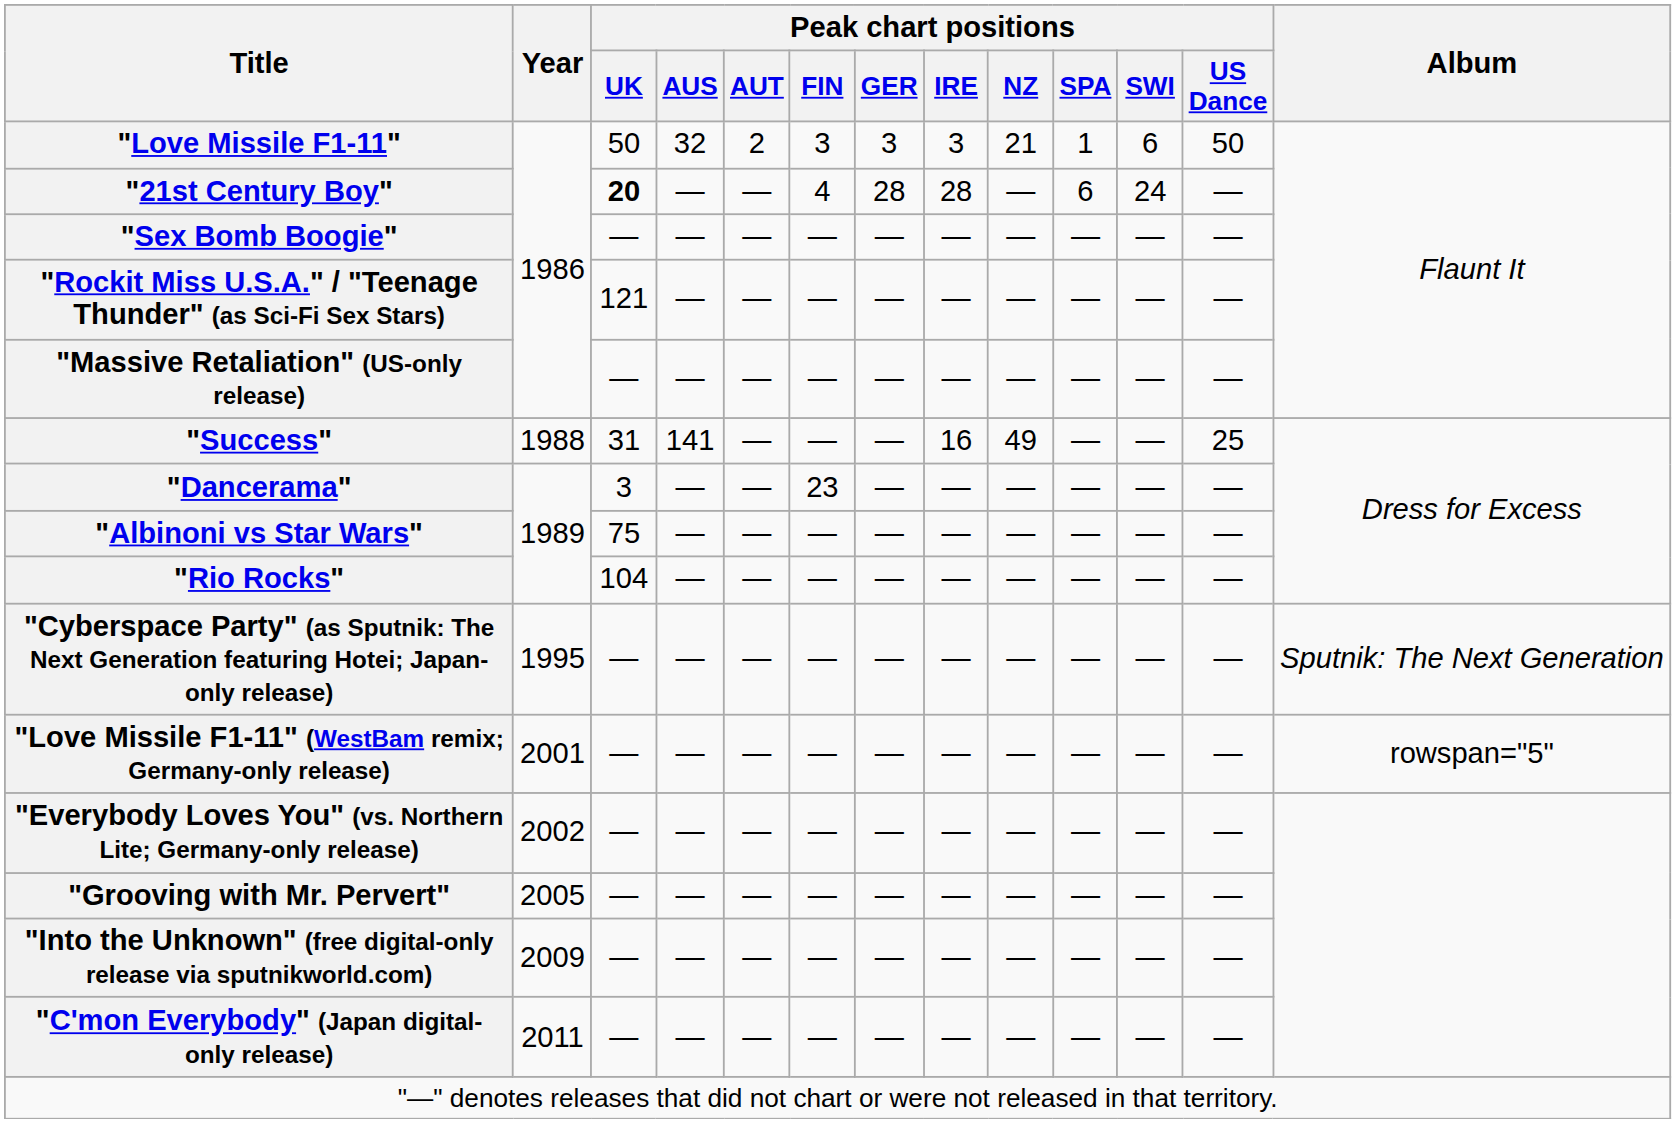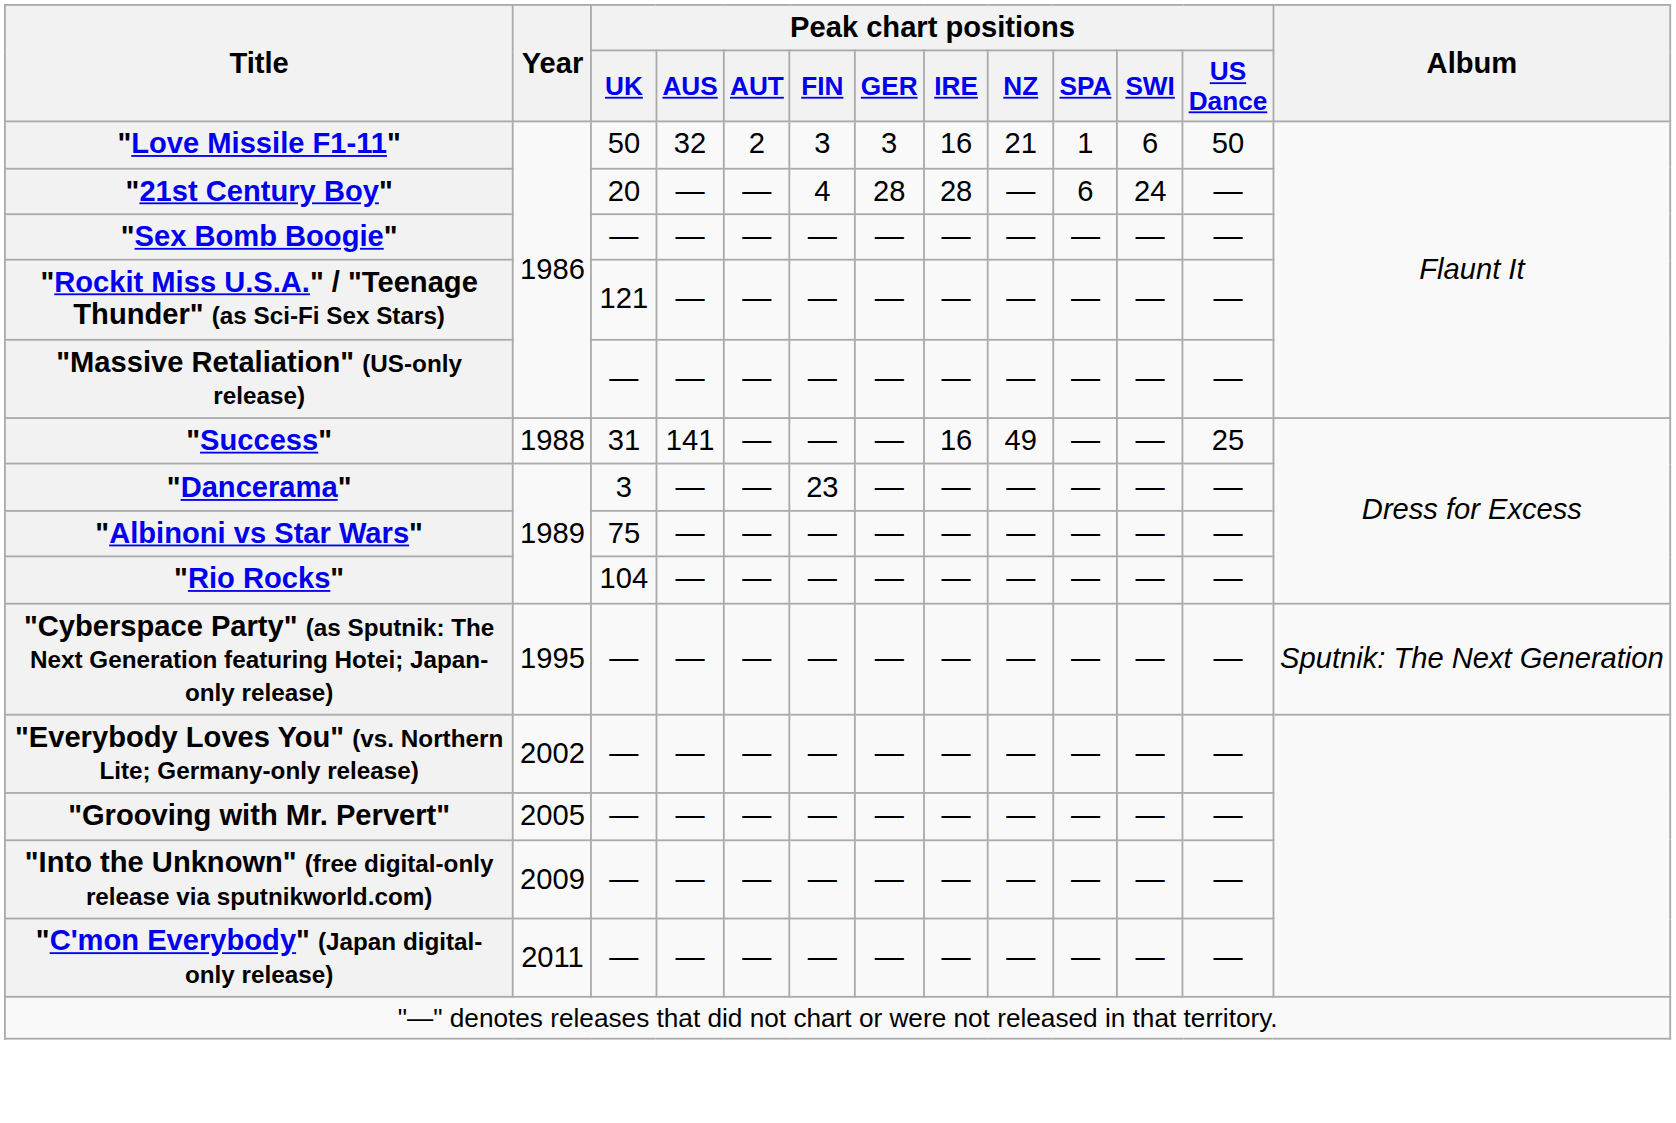(956, 144) 3 -> (956, 144) 16
(624, 190) bold -> (624, 190) normal
- row: (259, 753)
